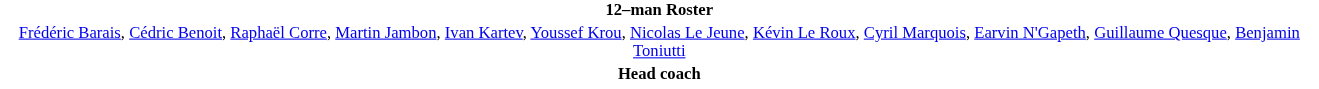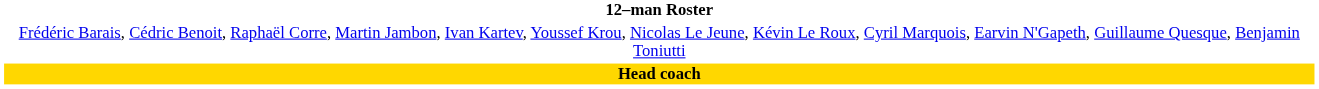(659, 73) no background -> (659, 73) gold background
